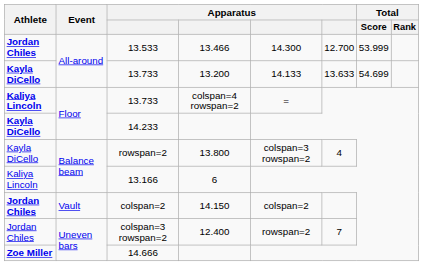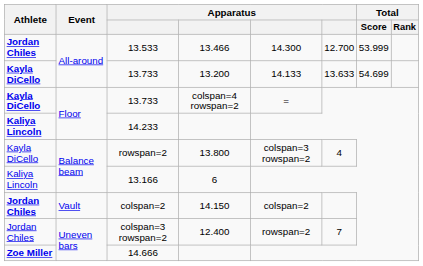(24, 101) Kaliya Lincoln -> (23, 101) Kayla DiCello
(23, 127) Kayla DiCello -> (24, 127) Kaliya Lincoln
